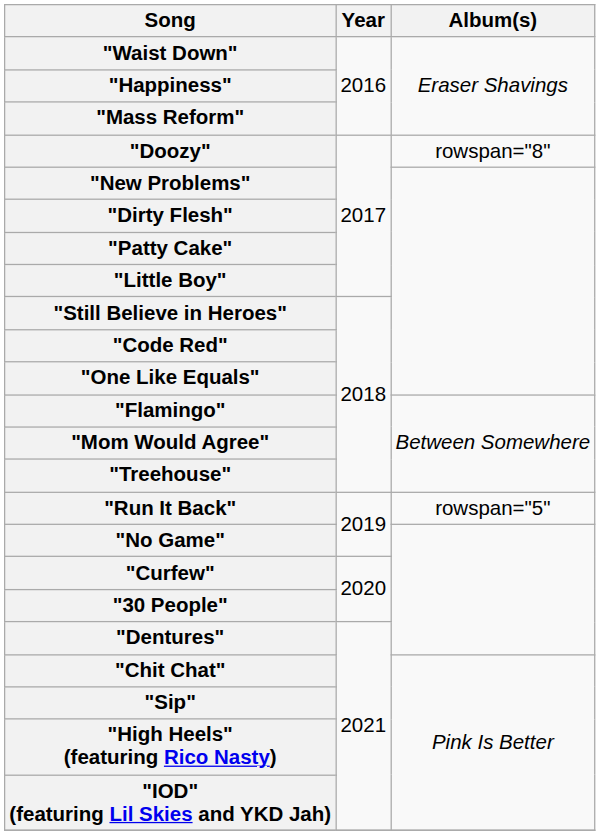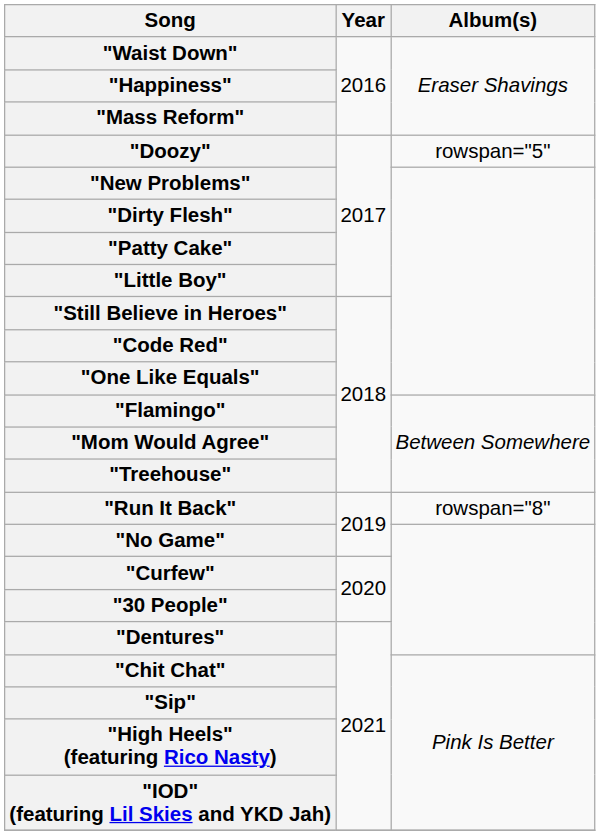(493, 150) rowspan="8" -> (493, 150) rowspan="5"
(493, 507) rowspan="5" -> (493, 507) rowspan="8"
